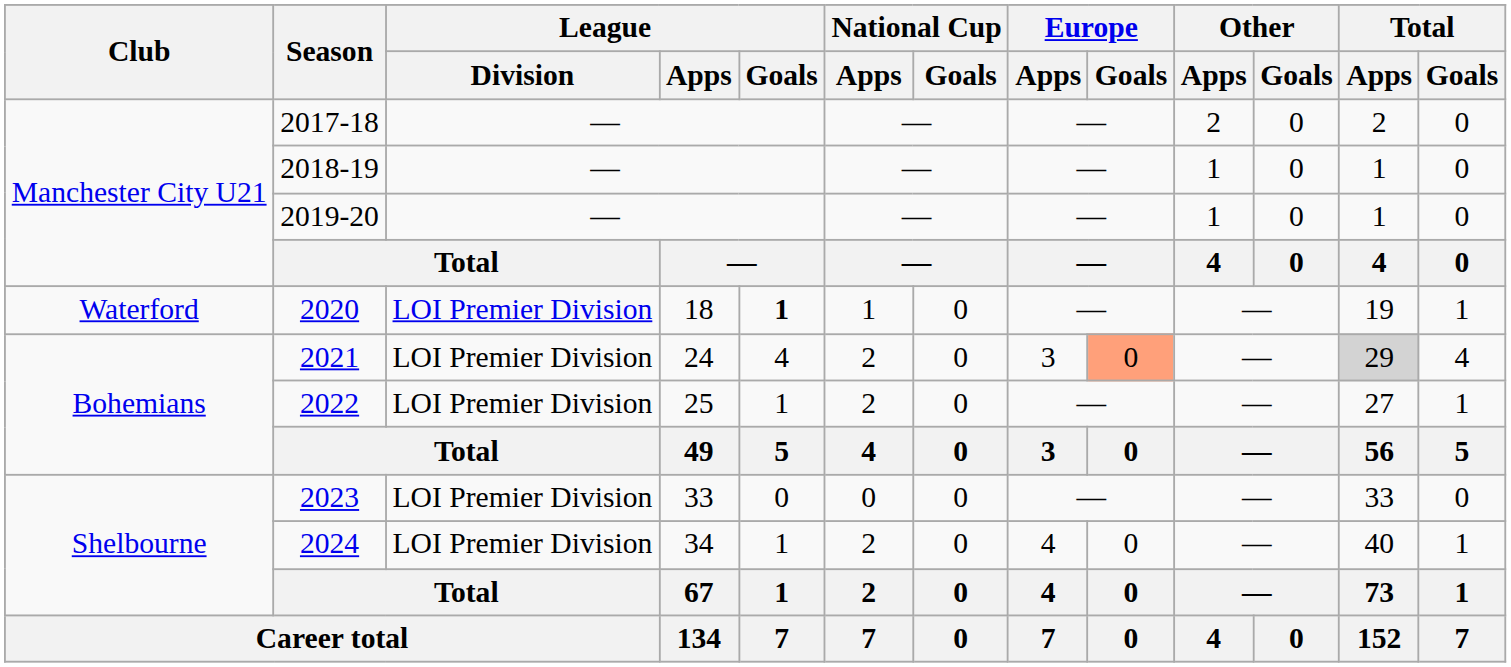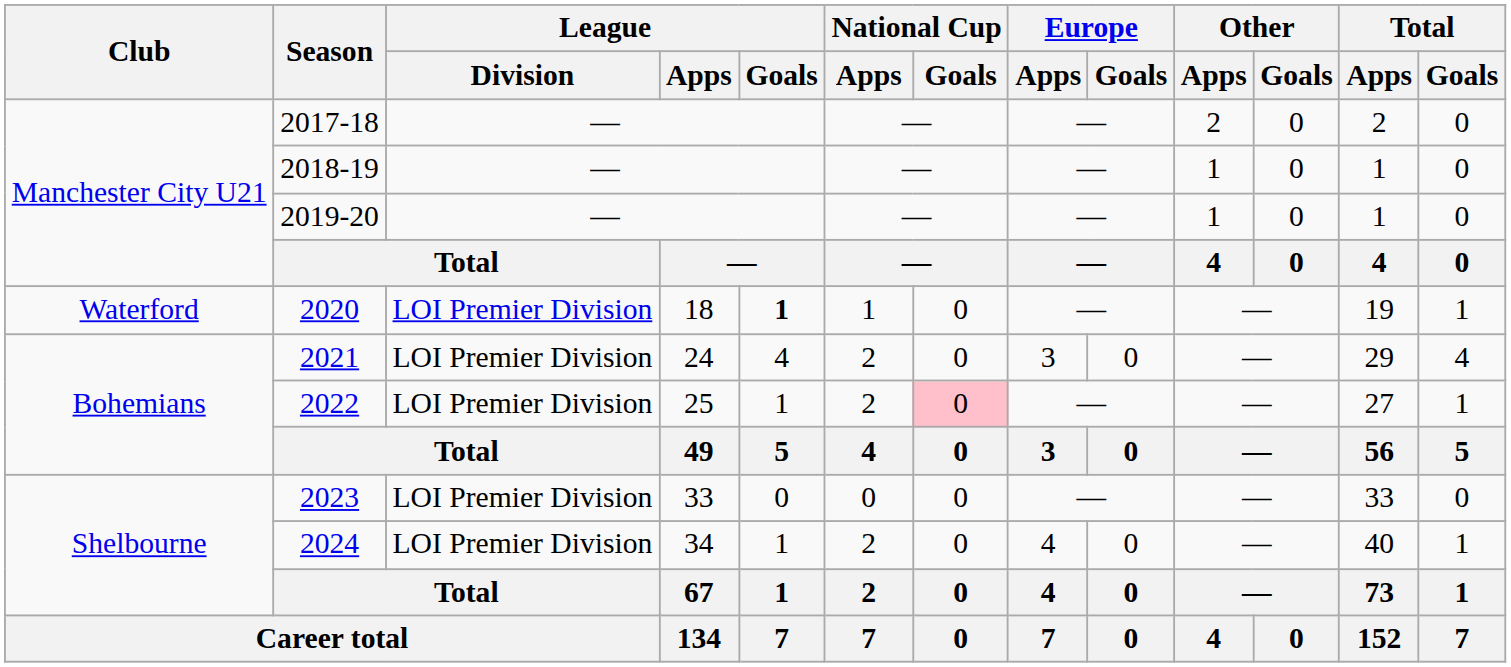(1131, 356) lightsalmon background -> (1131, 356) no background
(1379, 356) lightgrey background -> (1379, 356) no background
(961, 403) no background -> (961, 403) pink background
